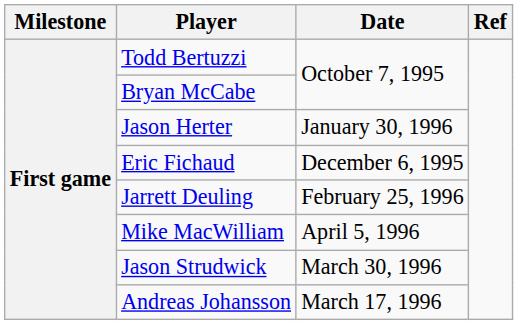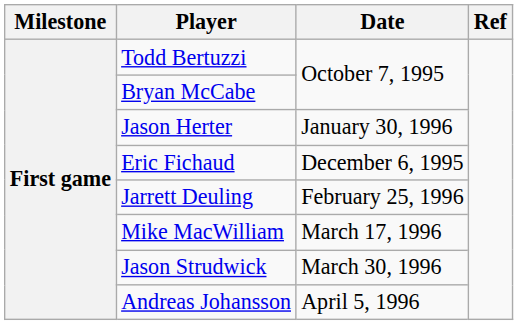(360, 232) April 5, 1996 -> (371, 232) March 17, 1996
(371, 302) March 17, 1996 -> (360, 302) April 5, 1996
